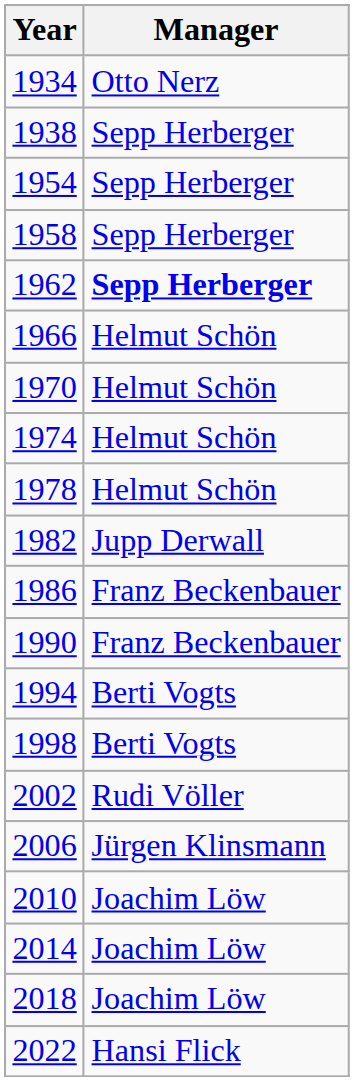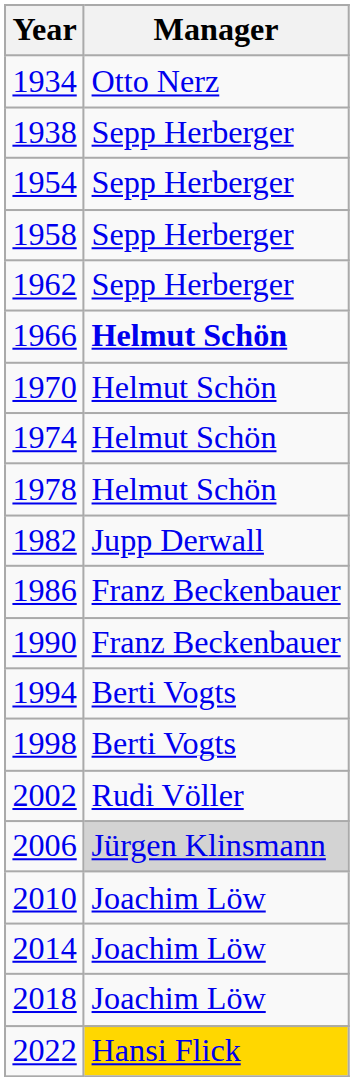(202, 285) bold -> (193, 285) normal
(184, 336) normal -> (189, 336) bold
(209, 846) no background -> (209, 846) lightgrey background
(166, 1050) no background -> (166, 1050) gold background
